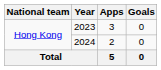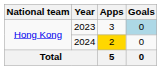(141, 27) no background -> (141, 27) lightblue background
(112, 42) no background -> (112, 42) gold background
